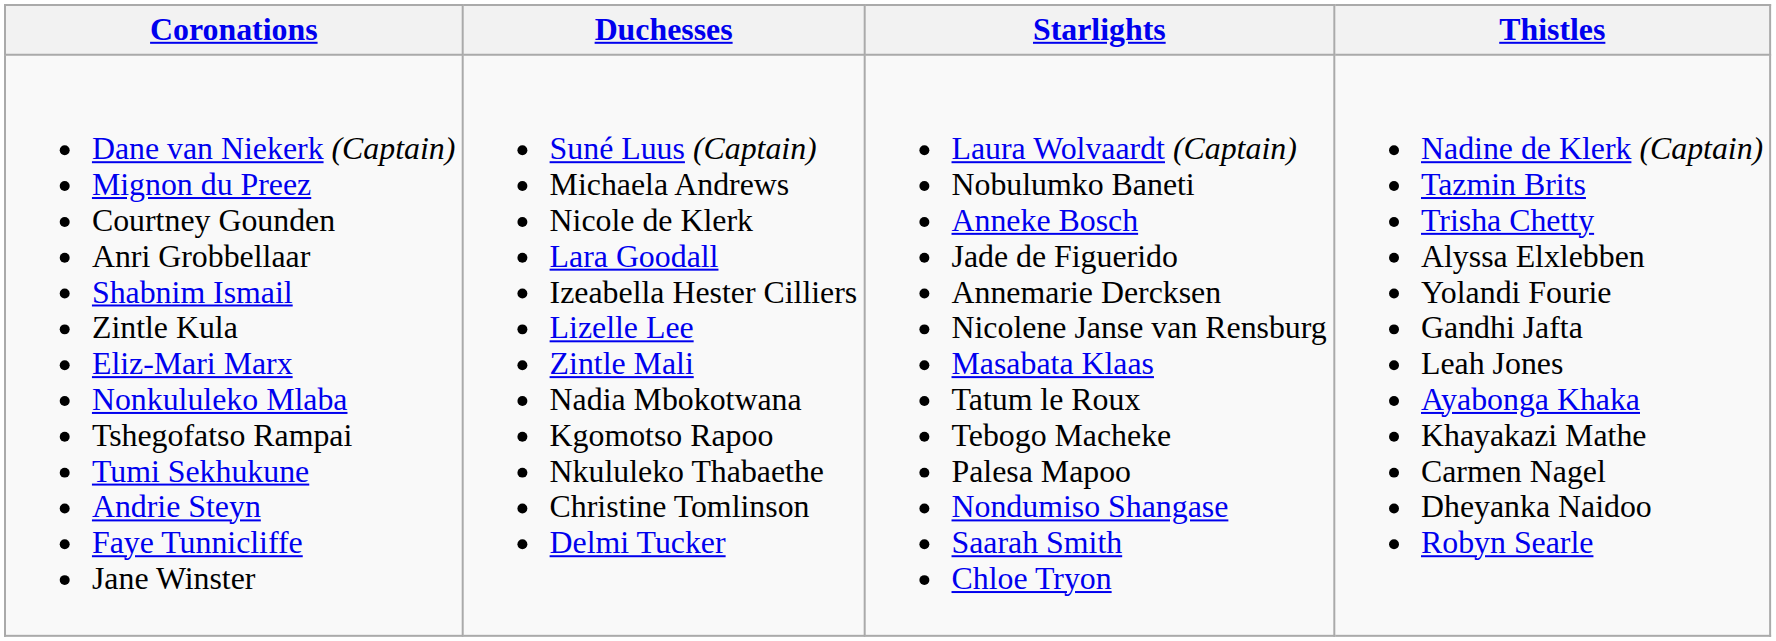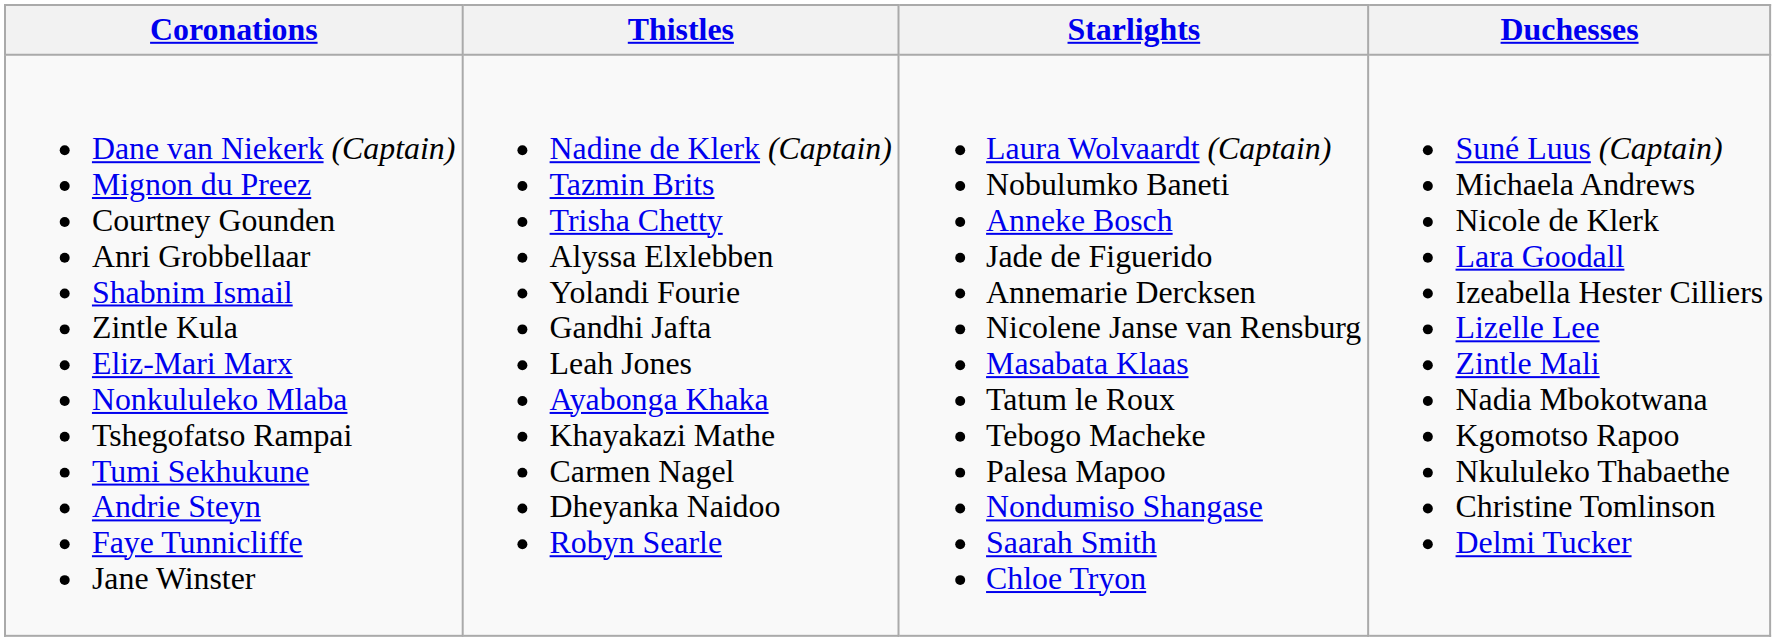columns swapped: (664, 29) <-> (1552, 29)
